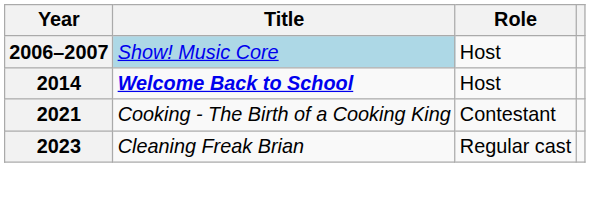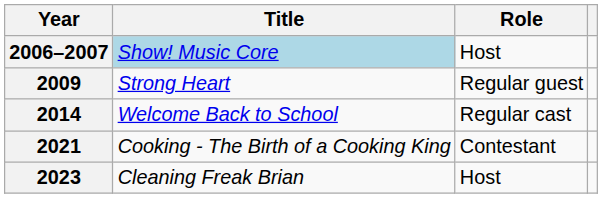+ row: (59, 83)
(235, 83) bold -> (228, 114) normal
(480, 83) Host -> (516, 114) Regular cast
(516, 146) Regular cast -> (480, 177) Host
